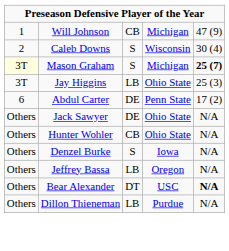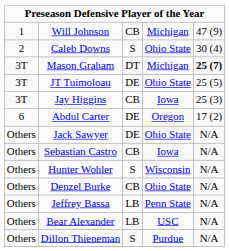(168, 48) Wisconsin -> (168, 48) Ohio State
(21, 65) lightyellow background -> (21, 65) no background
(132, 65) S -> (132, 65) DT
+ row: (81, 83)
(132, 83) LB -> (132, 100) CB
(168, 83) Ohio State -> (168, 100) Iowa
(168, 100) Penn State -> (168, 117) Oregon
+ row: (81, 152)
(132, 134) CB -> (132, 169) S
(168, 134) Ohio State -> (168, 169) Wisconsin
(132, 152) S -> (132, 186) CB
(168, 152) Iowa -> (168, 186) Ohio State
(168, 169) Oregon -> (168, 203) Penn State
(132, 186) DT -> (132, 221) LB
(209, 186) bold -> (209, 221) normal
(132, 203) LB -> (132, 238) S
